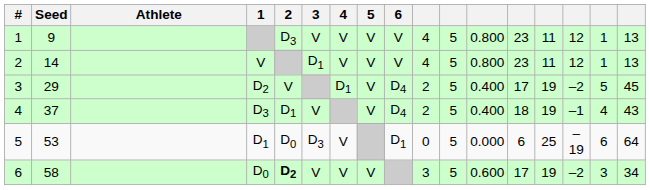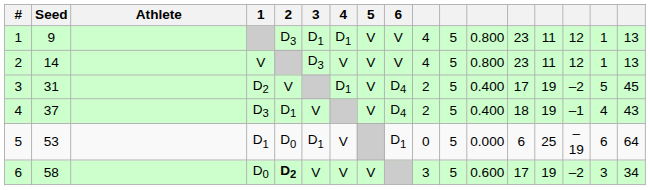(316, 38) V -> (316, 38) D1
(343, 38) V -> (343, 38) D1
(316, 62) D1 -> (316, 62) D3
(51, 86) 29 -> (51, 86) 31
(316, 142) D3 -> (316, 142) D1
